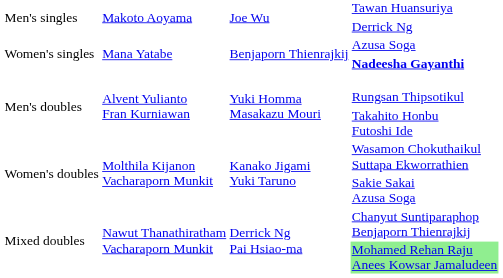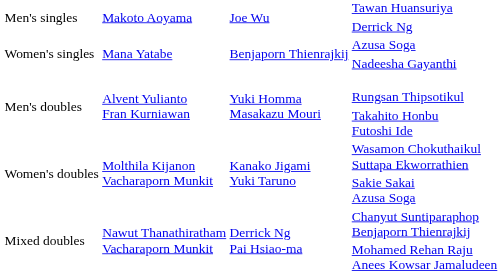(408, 63) bold -> (404, 63) normal
(425, 257) lightgreen background -> (425, 257) no background
